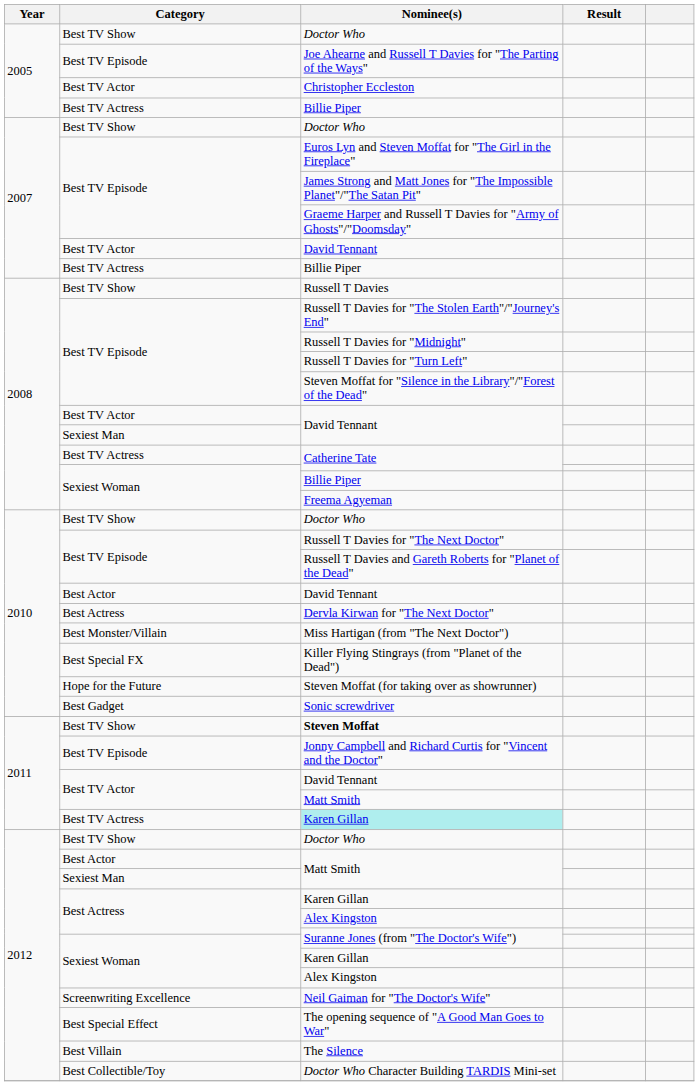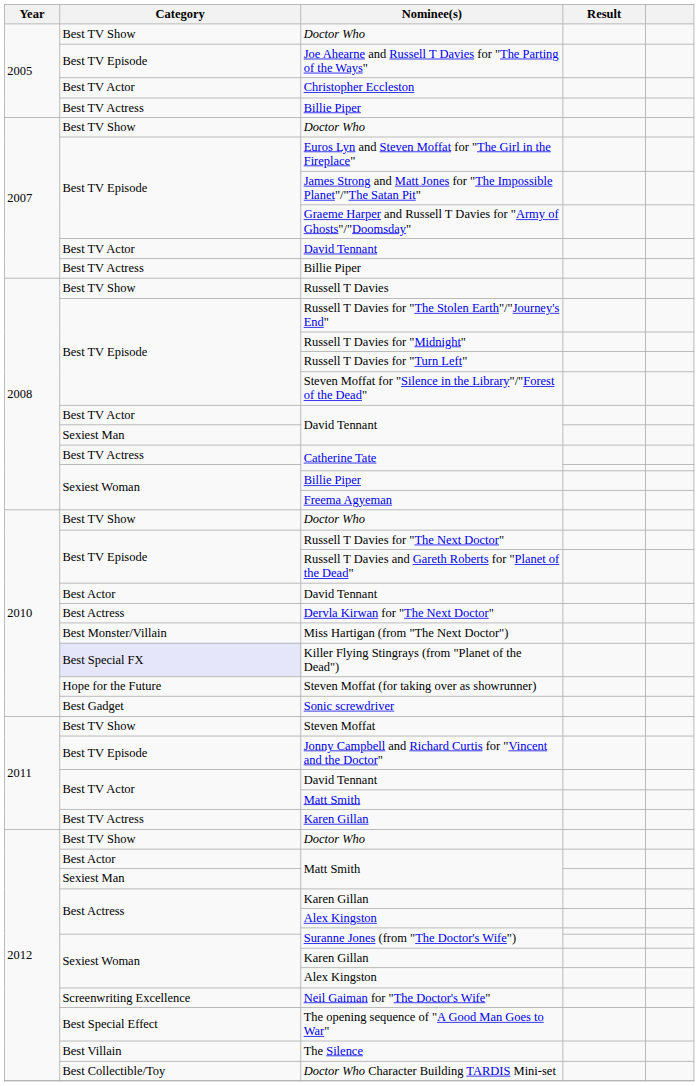(103, 659) no background -> (103, 659) lavender background
(341, 726) bold -> (339, 726) normal
(336, 819) paleturquoise background -> (336, 819) no background
